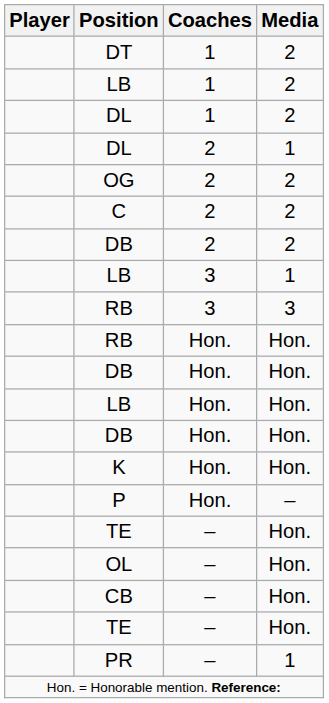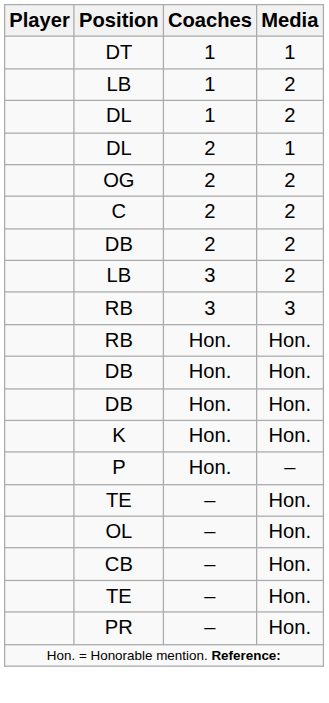(290, 52) 2 -> (290, 52) 1
(290, 276) 1 -> (290, 276) 2
- row: (119, 404)
(290, 659) 1 -> (290, 627) Hon.
